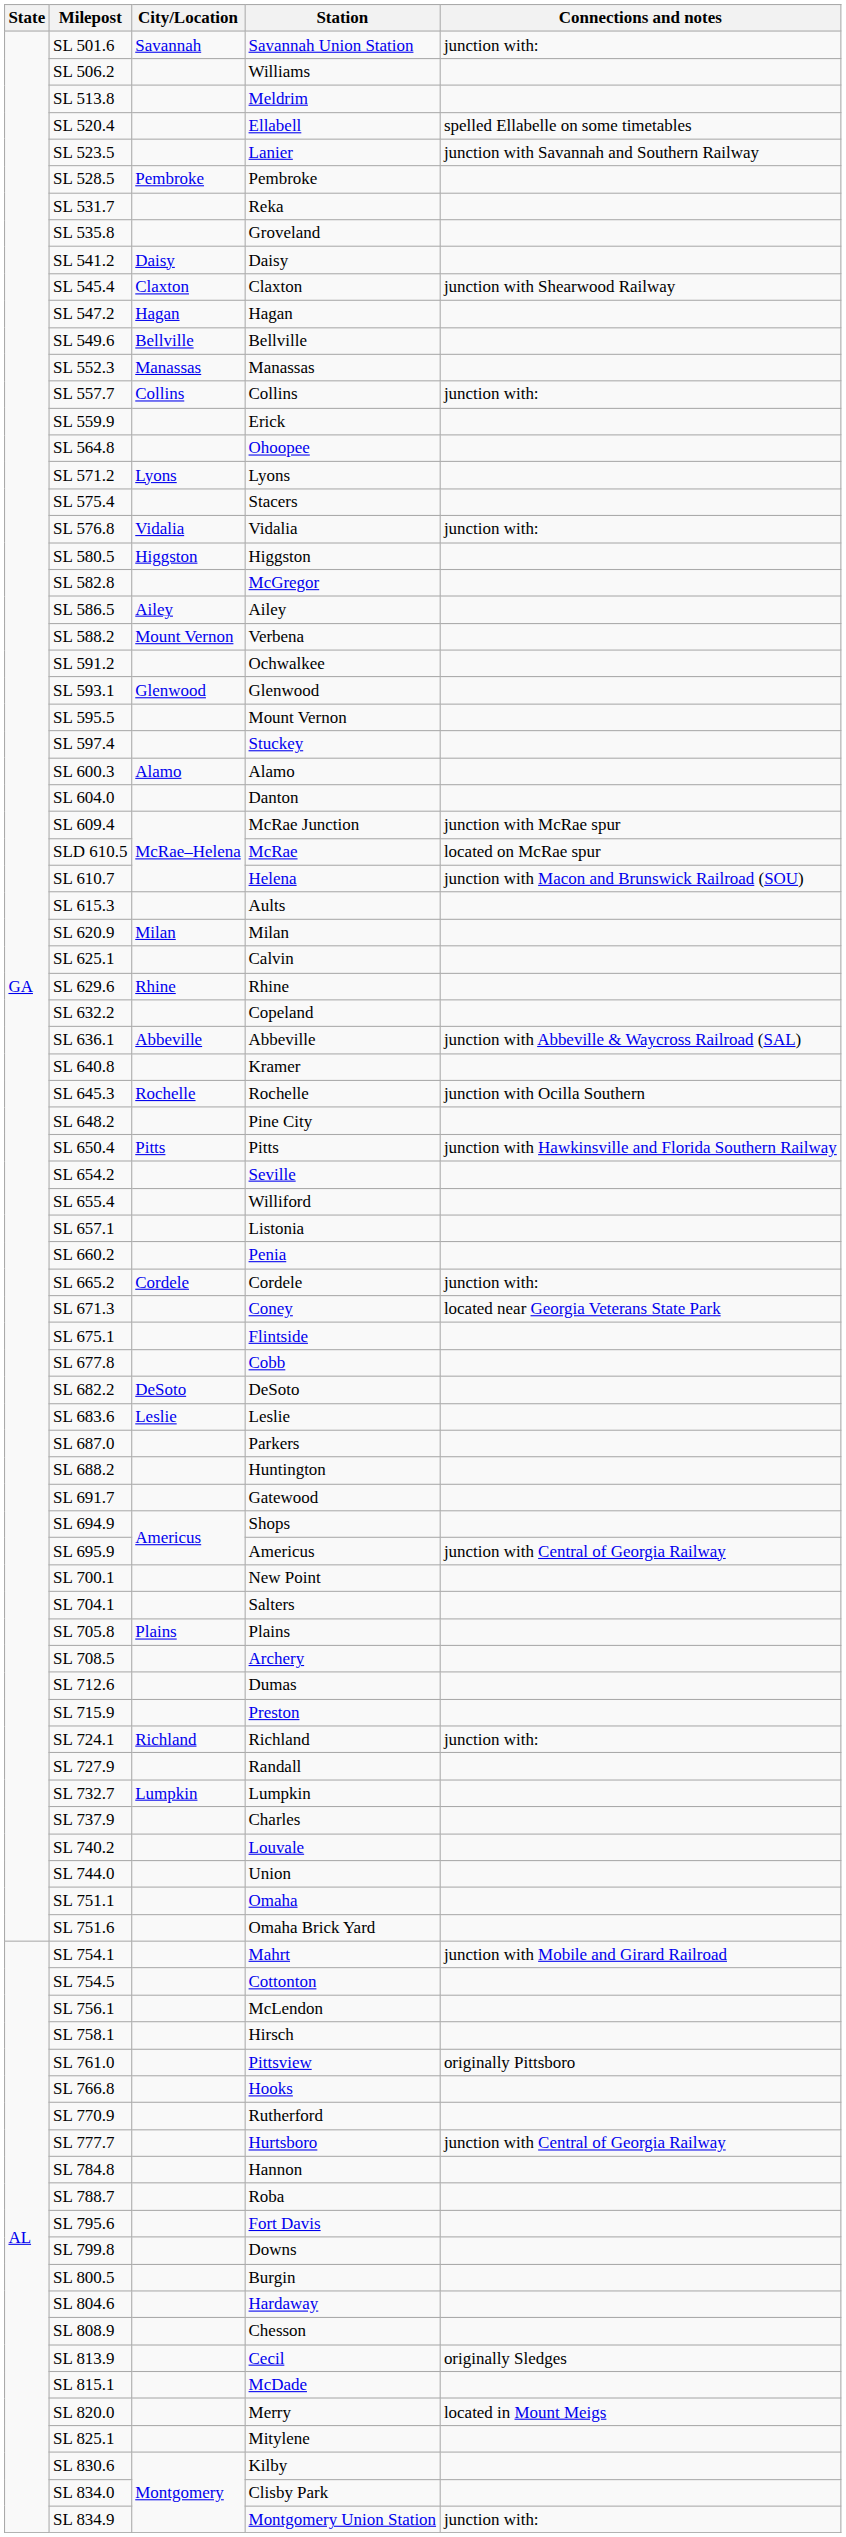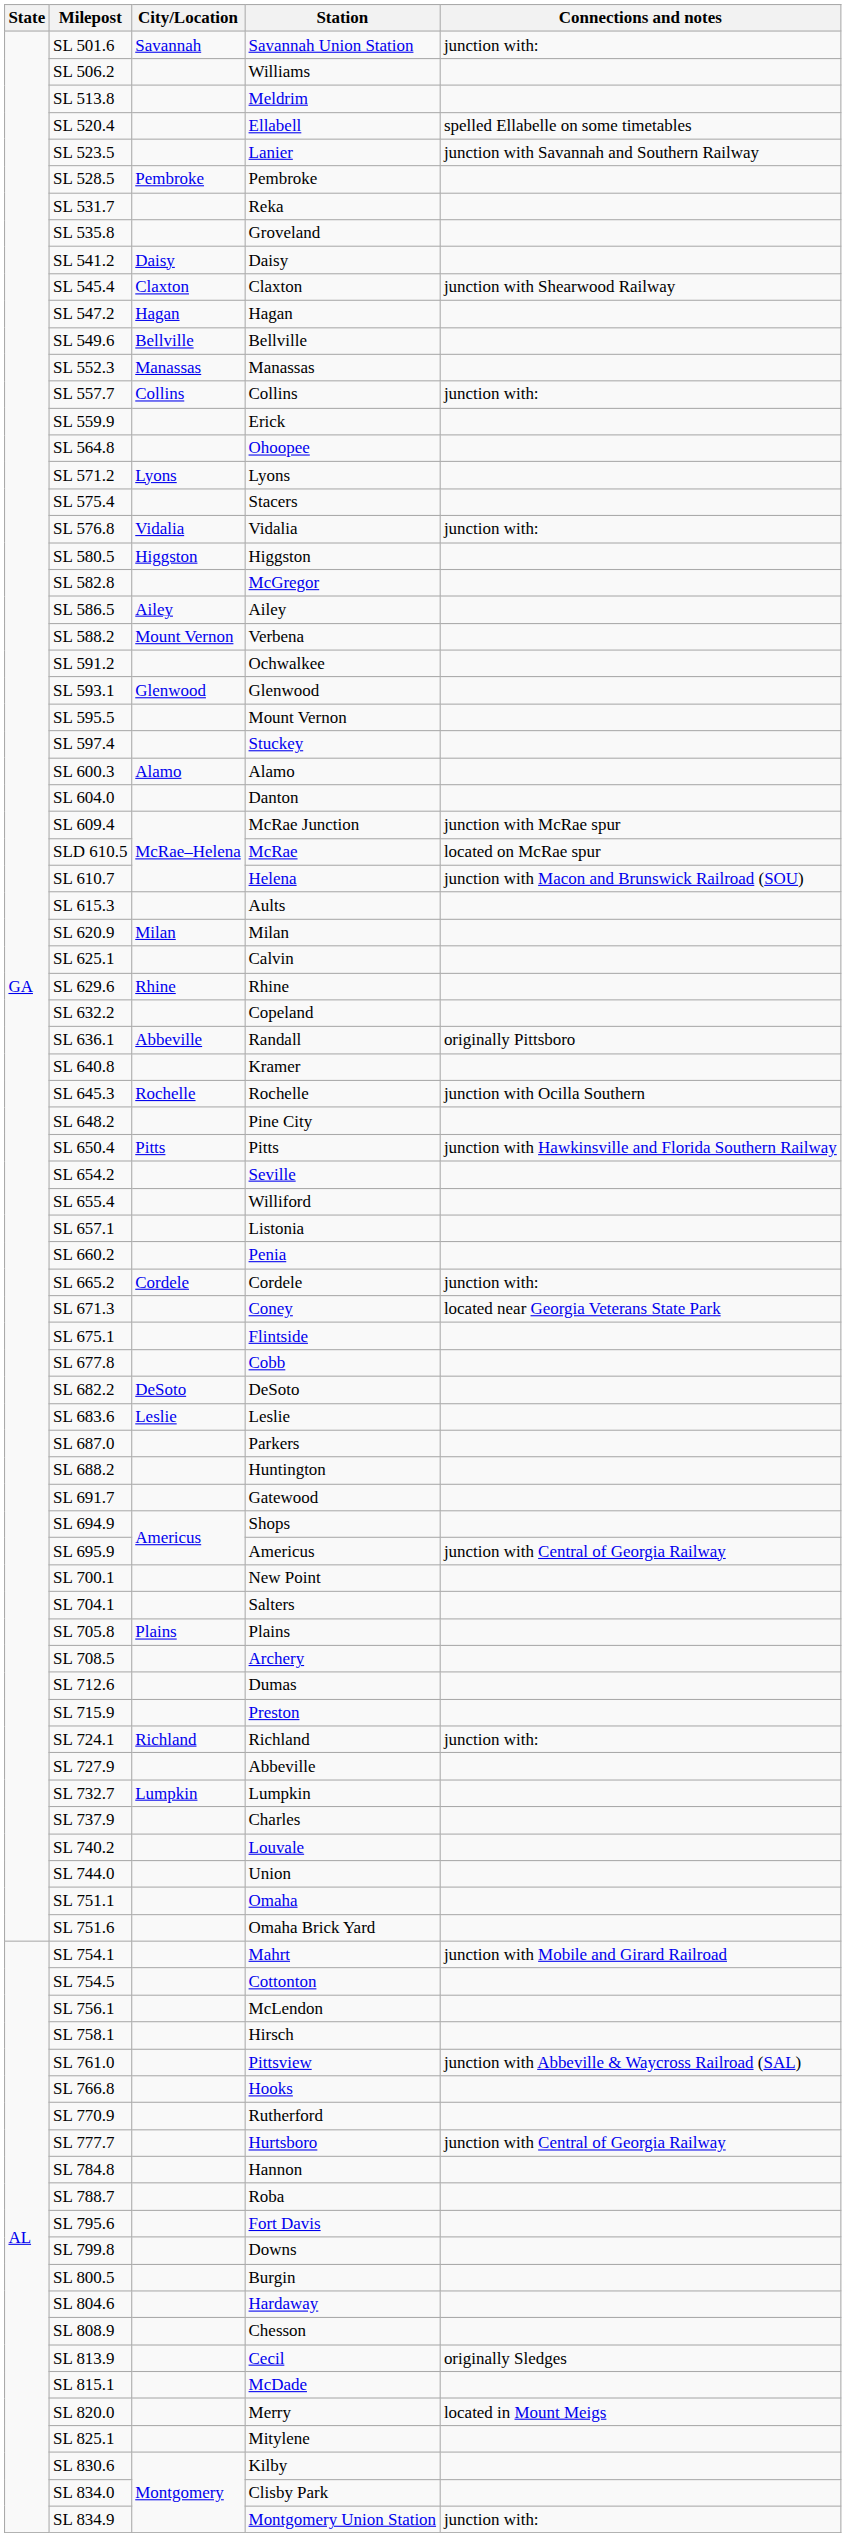(282, 1040) Abbeville -> (275, 1040) Randall
(623, 1040) junction with Abbeville & Waycross Railroad (SAL) -> (510, 1040) originally Pittsboro
(275, 1766) Randall -> (282, 1766) Abbeville
(510, 2062) originally Pittsboro -> (623, 2062) junction with Abbeville & Waycross Railroad (SAL)
